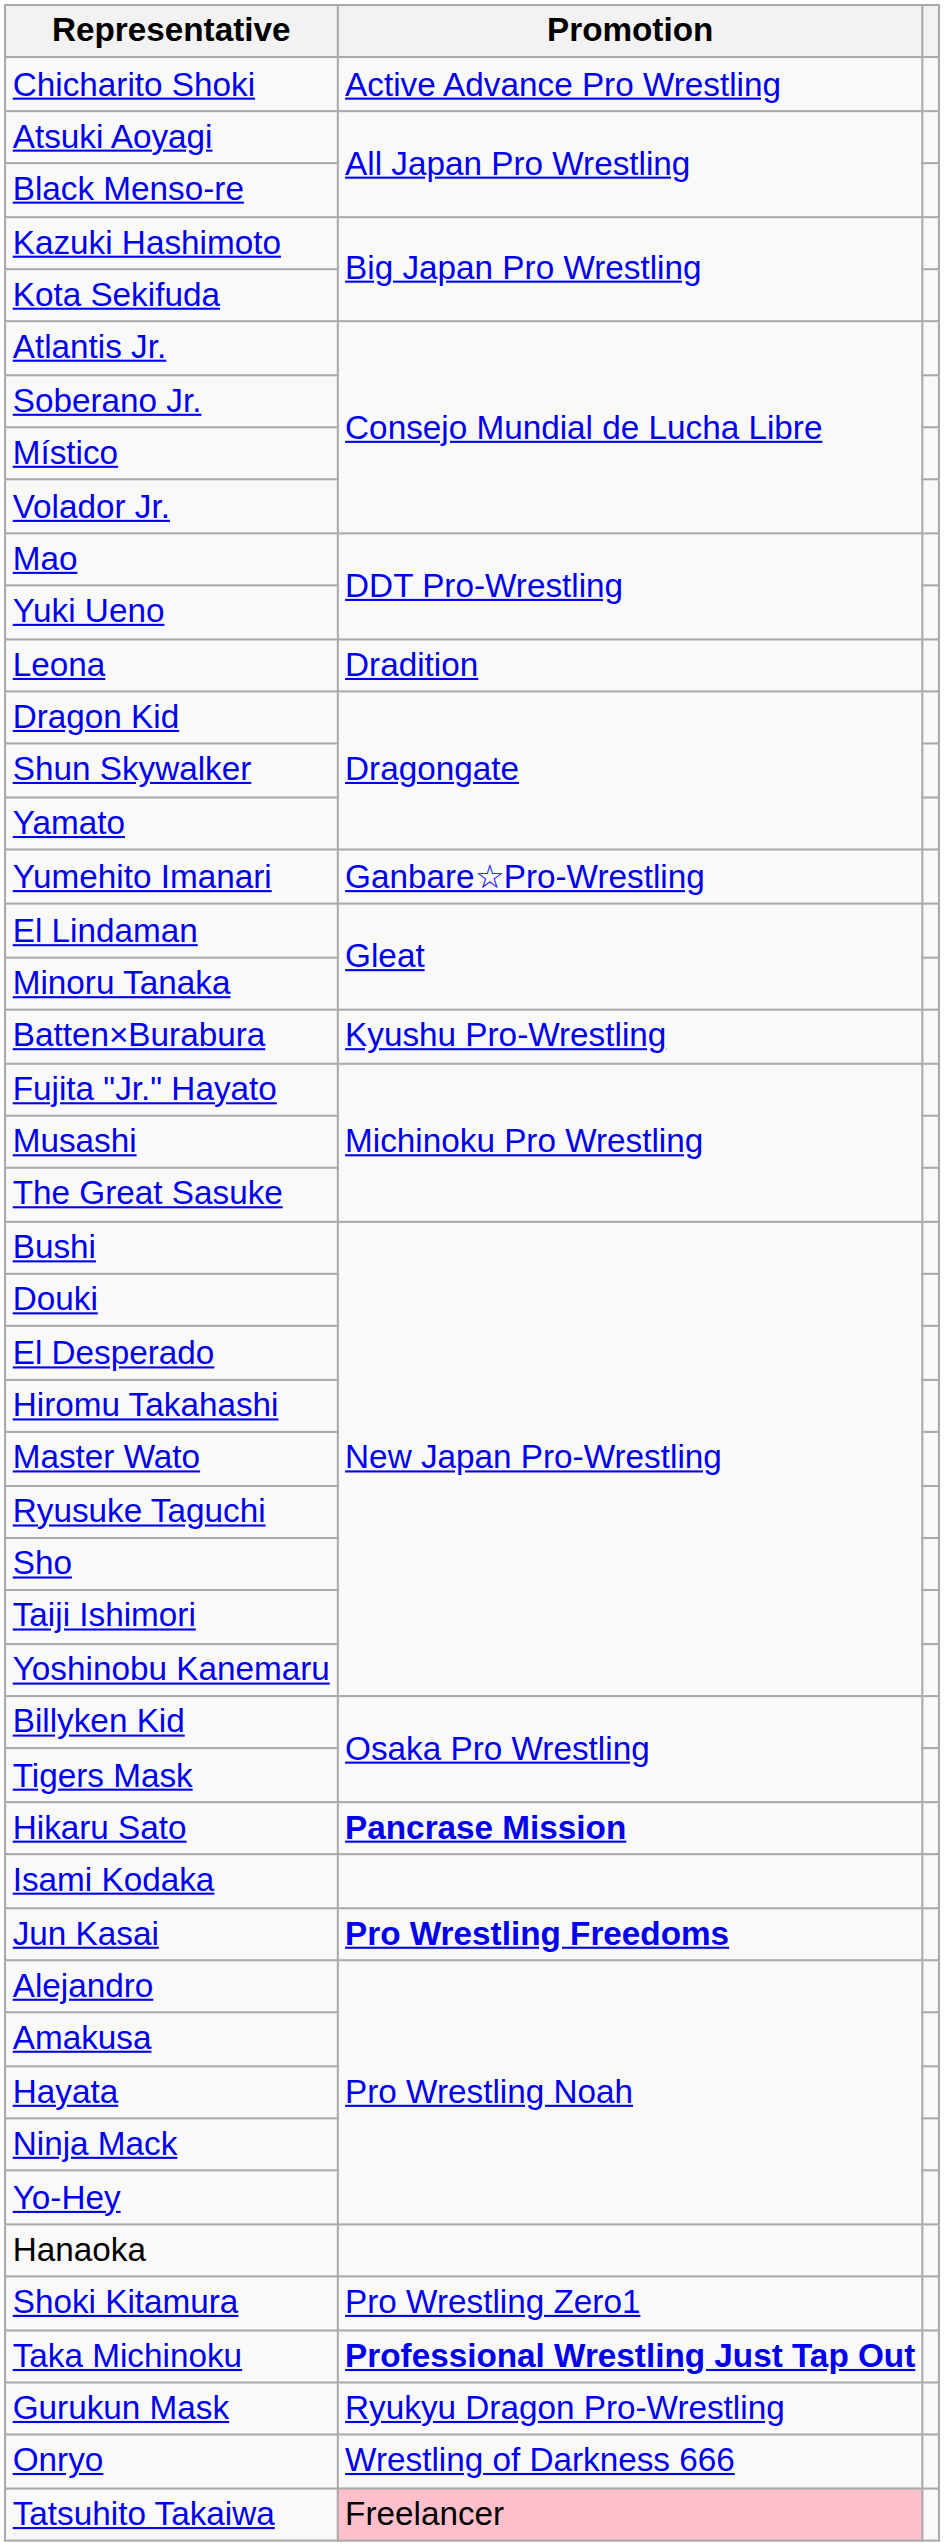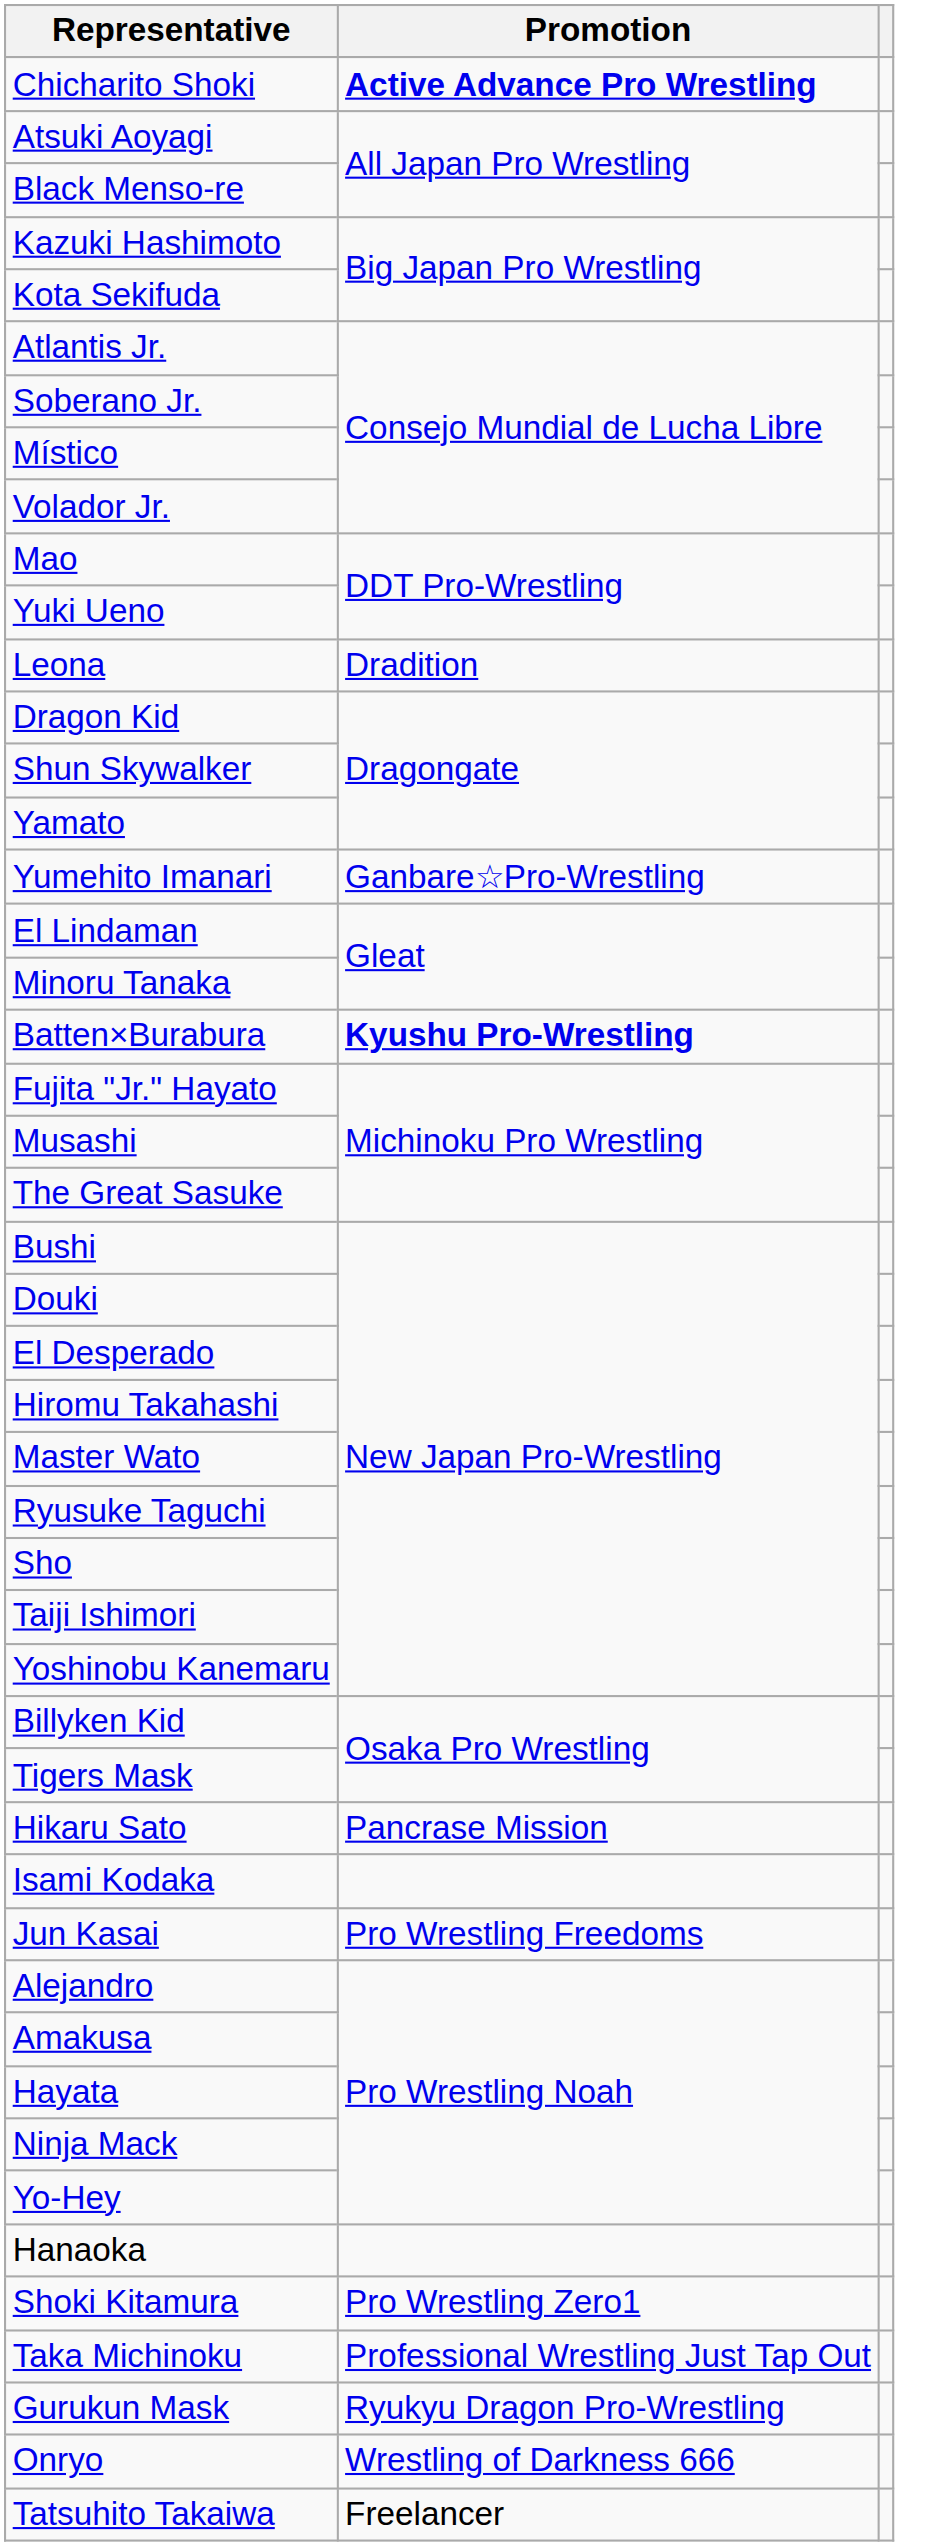(563, 83) normal -> (581, 83) bold
(506, 1035) normal -> (520, 1035) bold
(486, 1827) bold -> (476, 1827) normal
(537, 1933) bold -> (524, 1933) normal
(630, 2355) bold -> (608, 2355) normal
(425, 2513) pink background -> (425, 2513) no background
